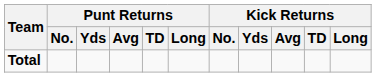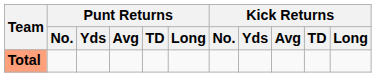(24, 60) no background -> (24, 60) lightsalmon background
